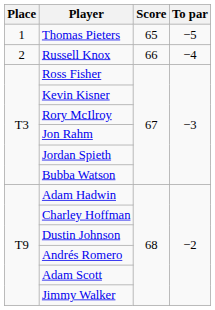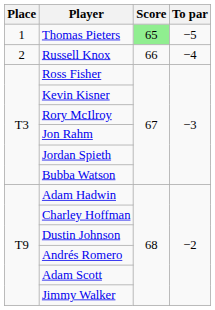(151, 34) no background -> (151, 34) lightgreen background
